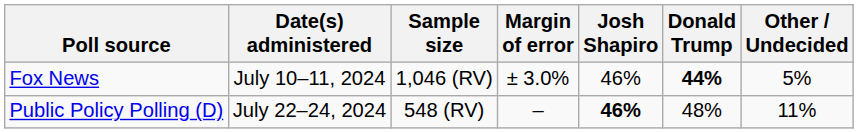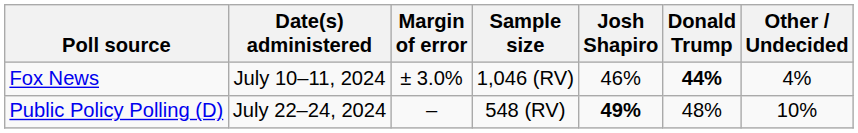columns swapped: (444, 33) <-> (538, 33)
(797, 78) 5% -> (797, 78) 4%
(621, 111) 46% -> (621, 111) 49%
(797, 111) 11% -> (797, 111) 10%
